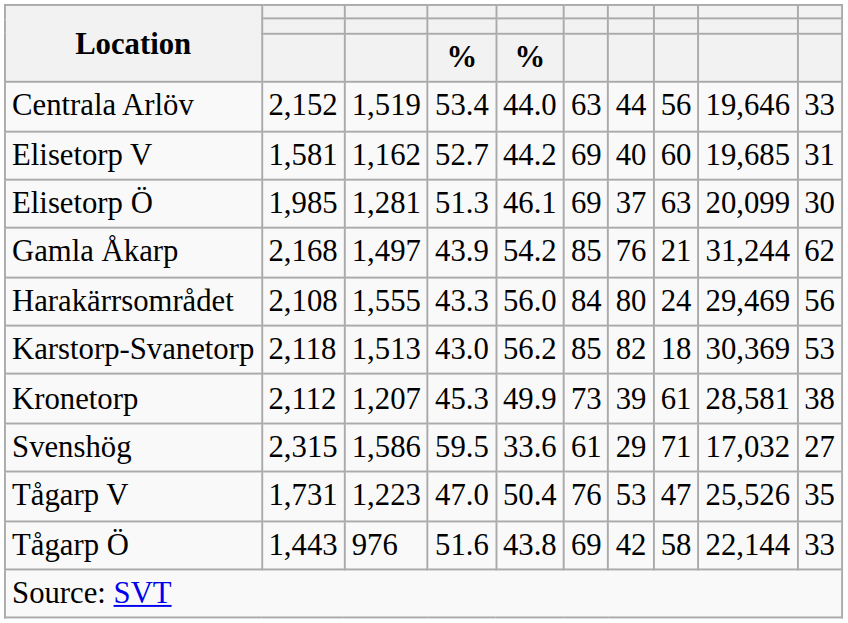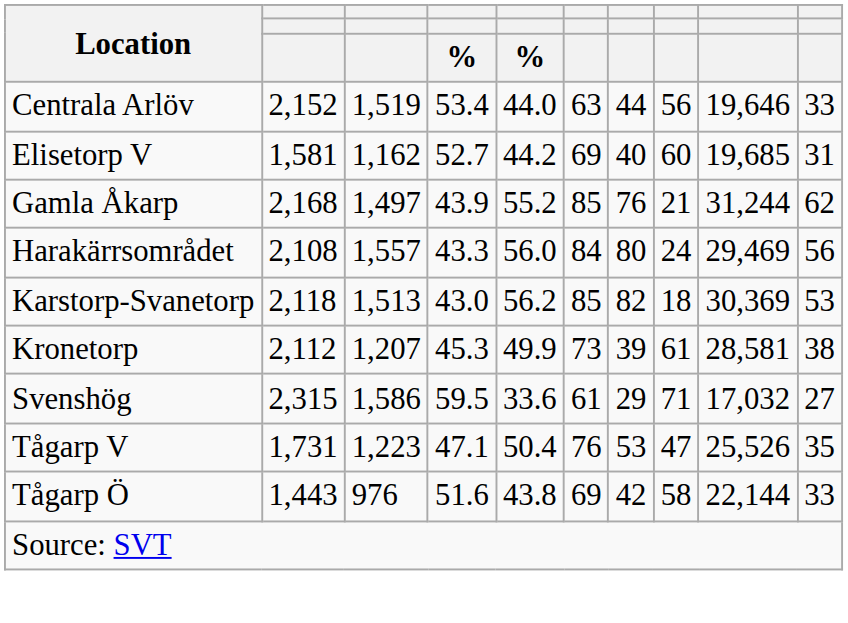- row: (82, 203)
(530, 252) 54.2 -> (530, 203) 55.2
(386, 300) 1,555 -> (386, 252) 1,557
(462, 495) 47.0 -> (462, 446) 47.1
